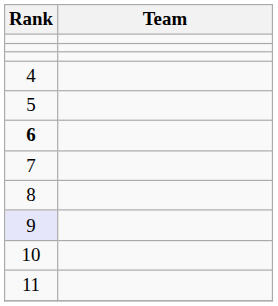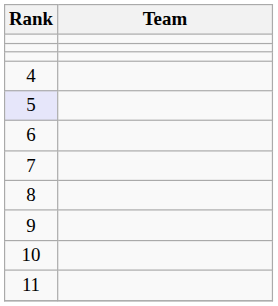(31, 105) no background -> (31, 105) lavender background
(31, 135) bold -> (31, 135) normal
(31, 225) lavender background -> (31, 225) no background
